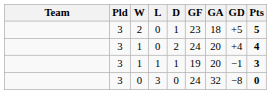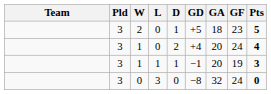columns swapped: (195, 13) <-> (237, 13)
